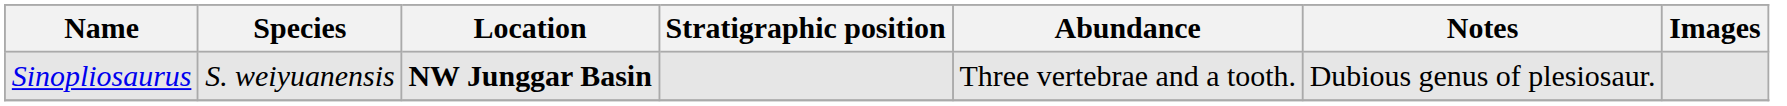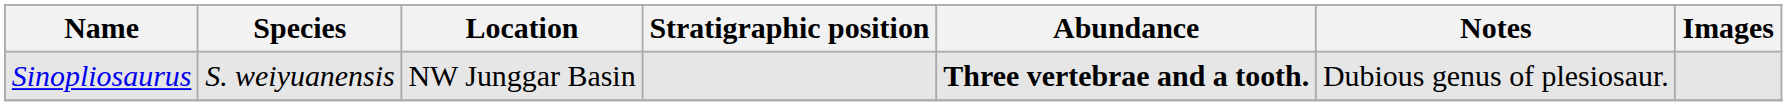(530, 75) bold -> (522, 75) normal
(1128, 75) normal -> (1126, 75) bold
